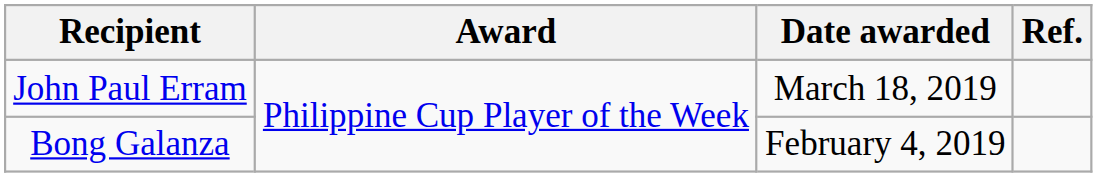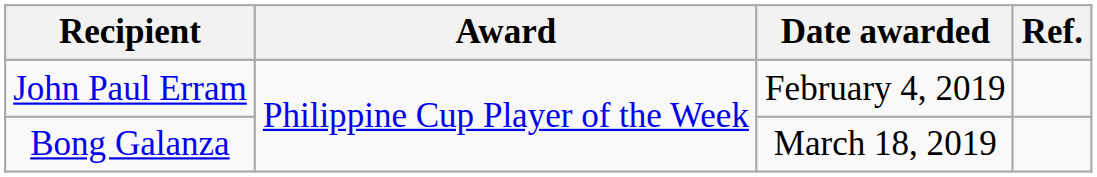(885, 87) March 18, 2019 -> (885, 87) February 4, 2019
(885, 143) February 4, 2019 -> (885, 143) March 18, 2019
